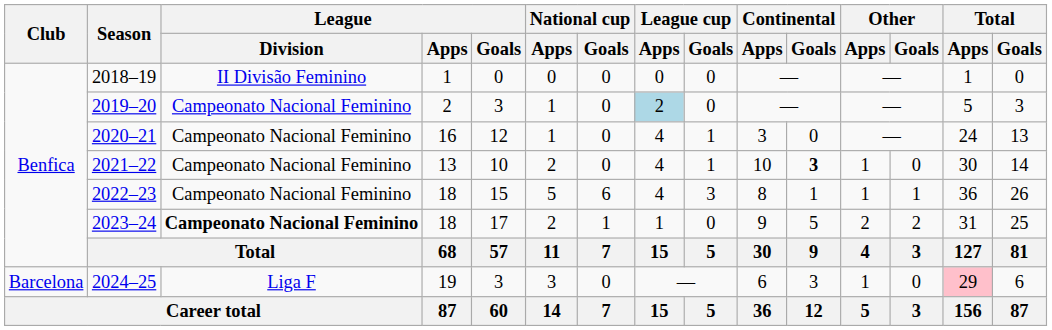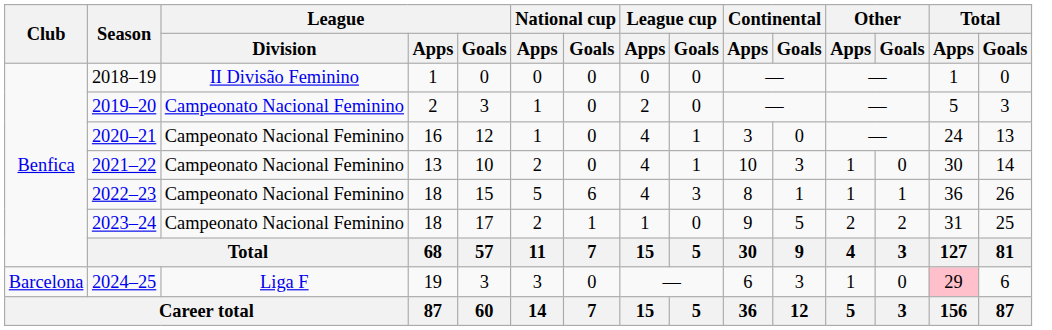(659, 106) lightblue background -> (645, 106) no background
(814, 164) bold -> (799, 164) normal
(292, 223) bold -> (284, 223) normal
